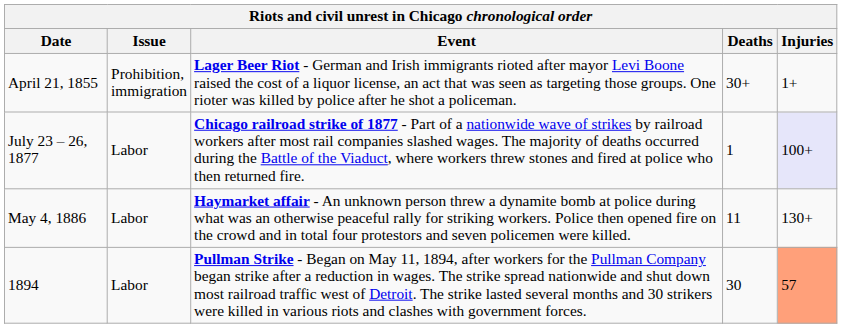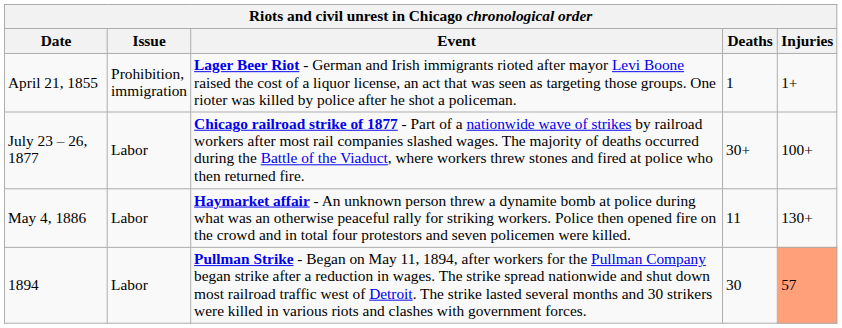(738, 82) 30+ -> (730, 82) 1
(730, 150) 1 -> (738, 150) 30+
(797, 150) lavender background -> (797, 150) no background
